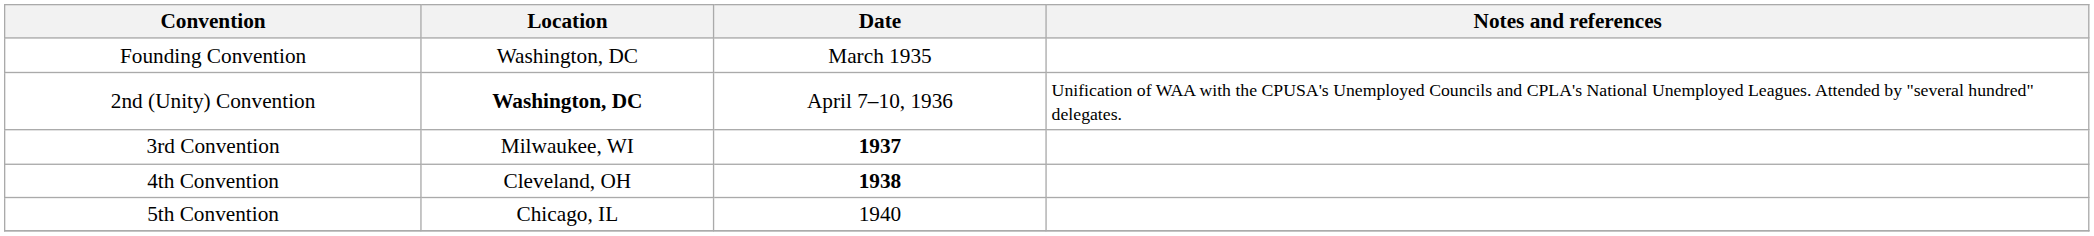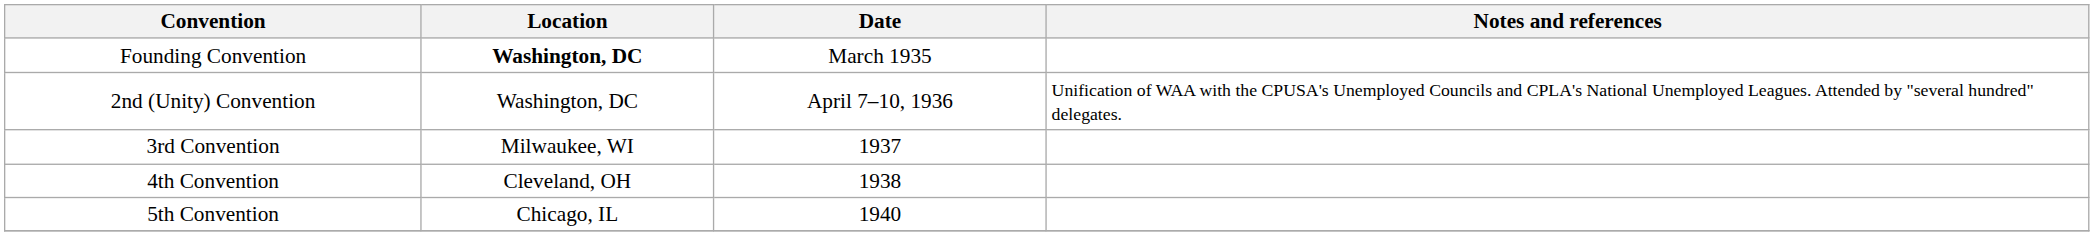(567, 55) normal -> (567, 55) bold
(567, 100) bold -> (567, 100) normal
(880, 146) bold -> (880, 146) normal
(880, 180) bold -> (880, 180) normal
